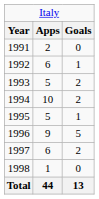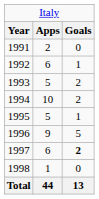(78, 151) normal -> (78, 151) bold
